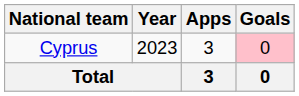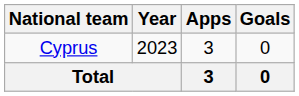(265, 47) pink background -> (265, 47) no background
